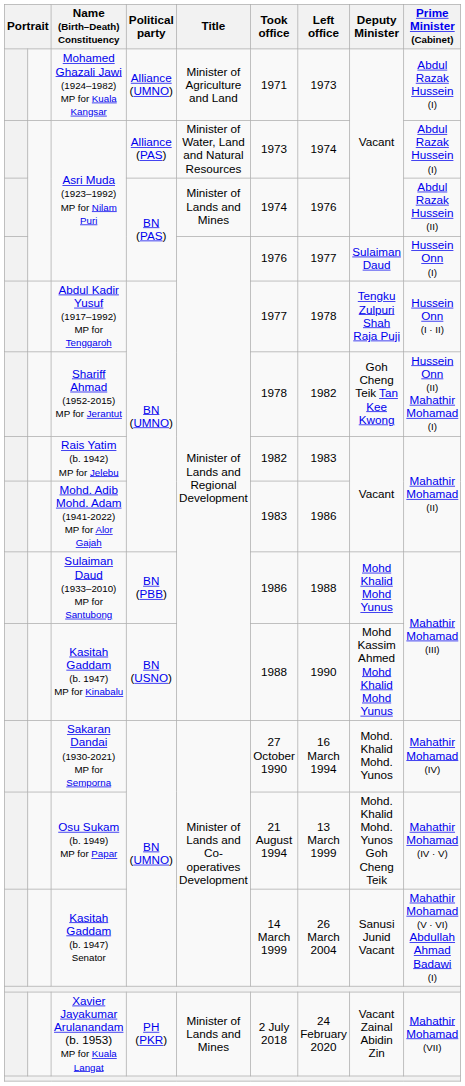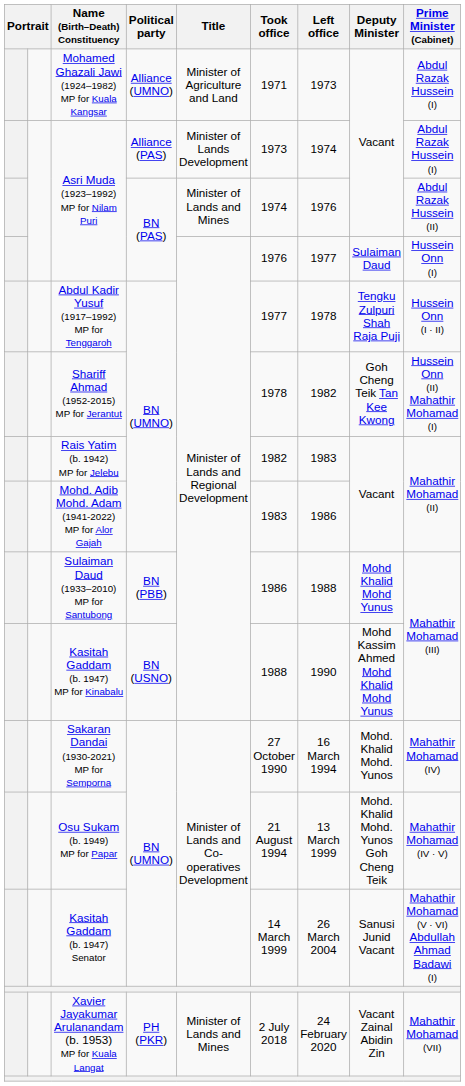(213, 149) Minister of Water, Land and Natural Resources -> (213, 149) Minister of Lands Development
